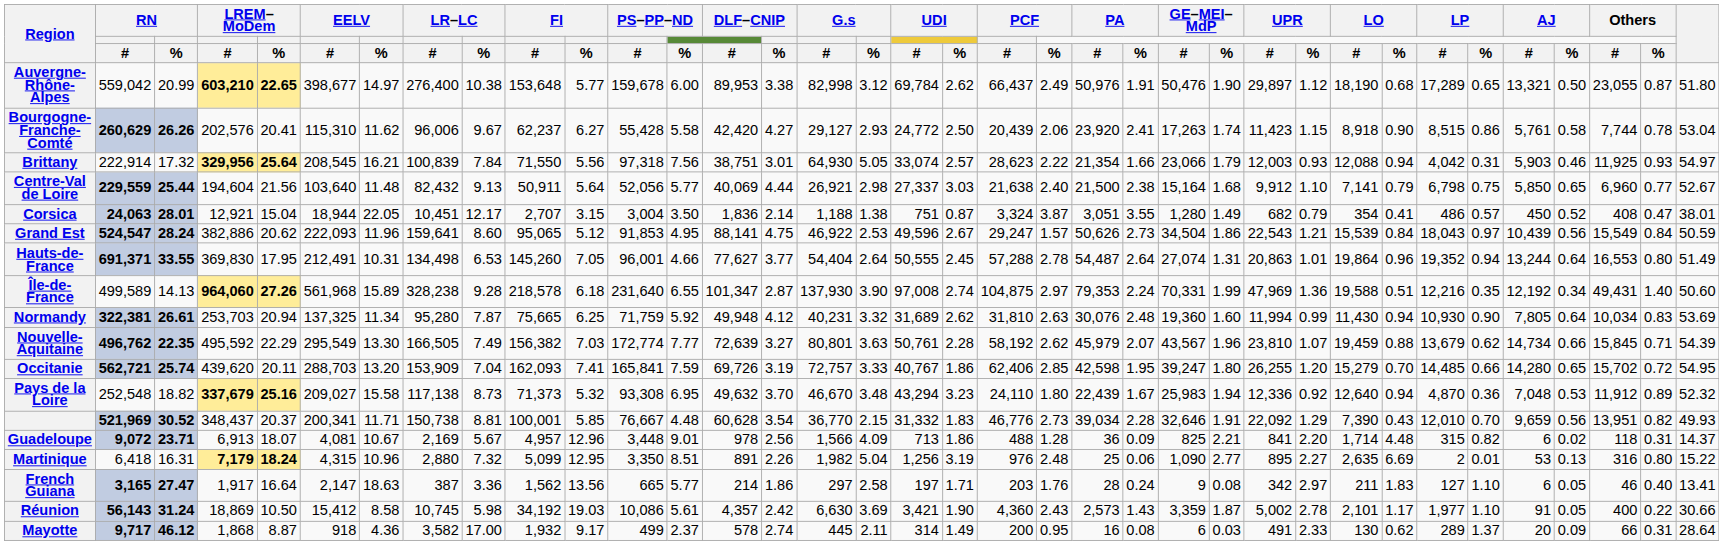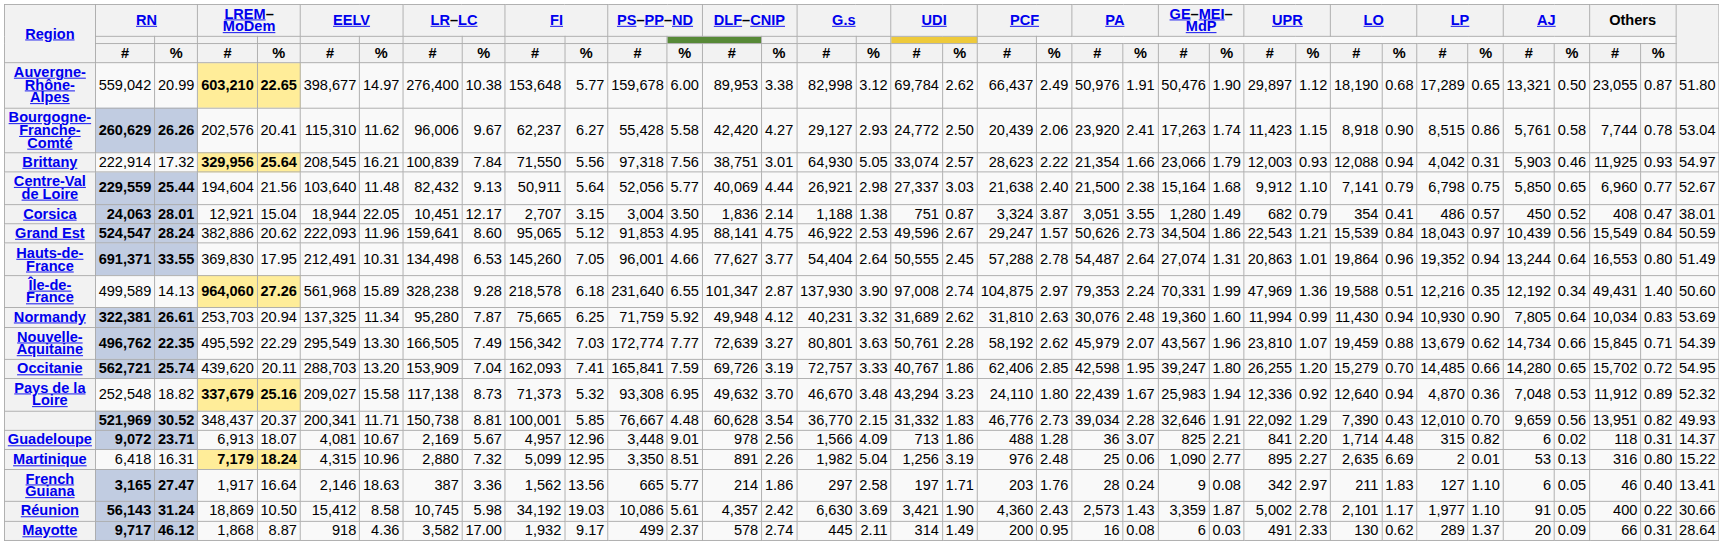(535, 343) 156,382 -> (535, 343) 156,342
(1140, 440) 0.09 -> (1140, 440) 3.07
(338, 485) 2,147 -> (338, 485) 2,146
